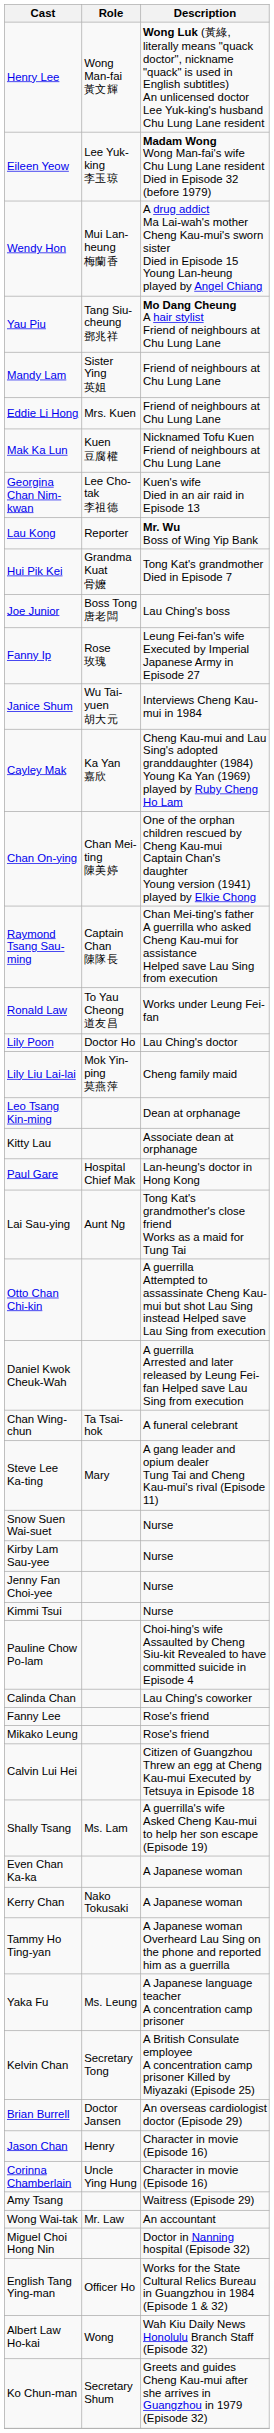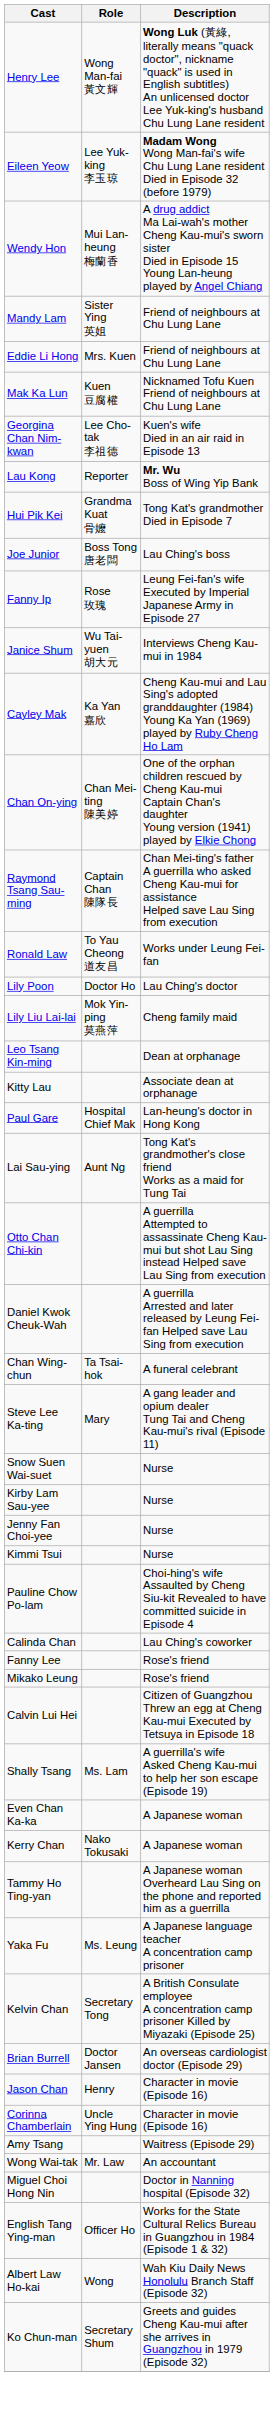- row: (26, 324)
